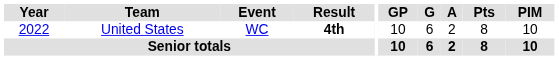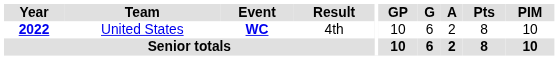(34, 29) normal -> (34, 29) bold
(257, 29) normal -> (257, 29) bold
(334, 29) bold -> (334, 29) normal
